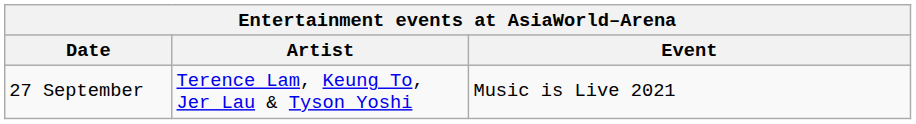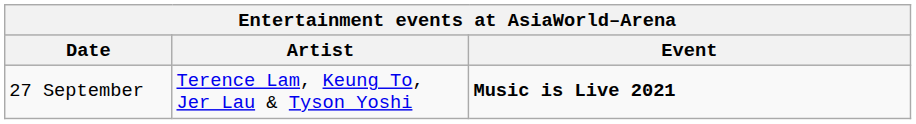(575, 92) normal -> (575, 92) bold
